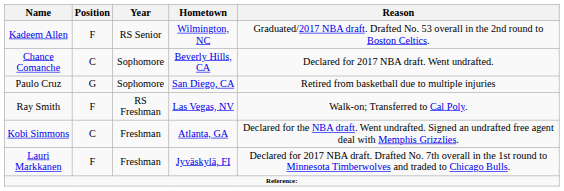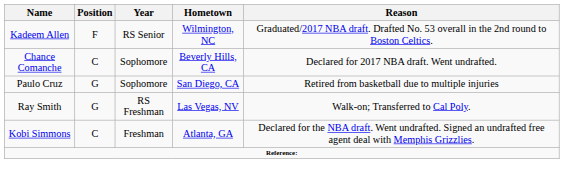(92, 106) F -> (95, 106) G
- row: (38, 161)
